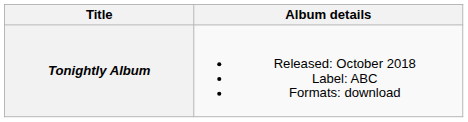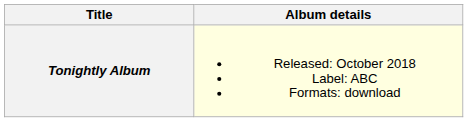(328, 78) no background -> (328, 78) lightyellow background
